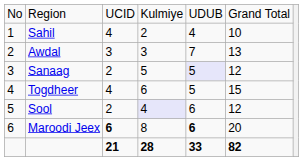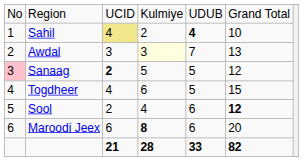(109, 33) no background -> (109, 33) khaki background
(192, 33) normal -> (192, 33) bold
(144, 52) no background -> (144, 52) lightyellow background
(10, 71) no background -> (10, 71) pink background
(109, 71) normal -> (109, 71) bold
(192, 71) lavender background -> (192, 71) no background
(144, 109) lavender background -> (144, 109) no background
(235, 109) normal -> (235, 109) bold
(109, 128) bold -> (109, 128) normal
(144, 128) normal -> (144, 128) bold
(192, 128) bold -> (192, 128) normal
